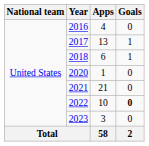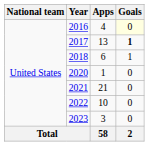(130, 27) no background -> (130, 27) lightyellow background
(130, 42) normal -> (130, 42) bold
(130, 103) bold -> (130, 103) normal
